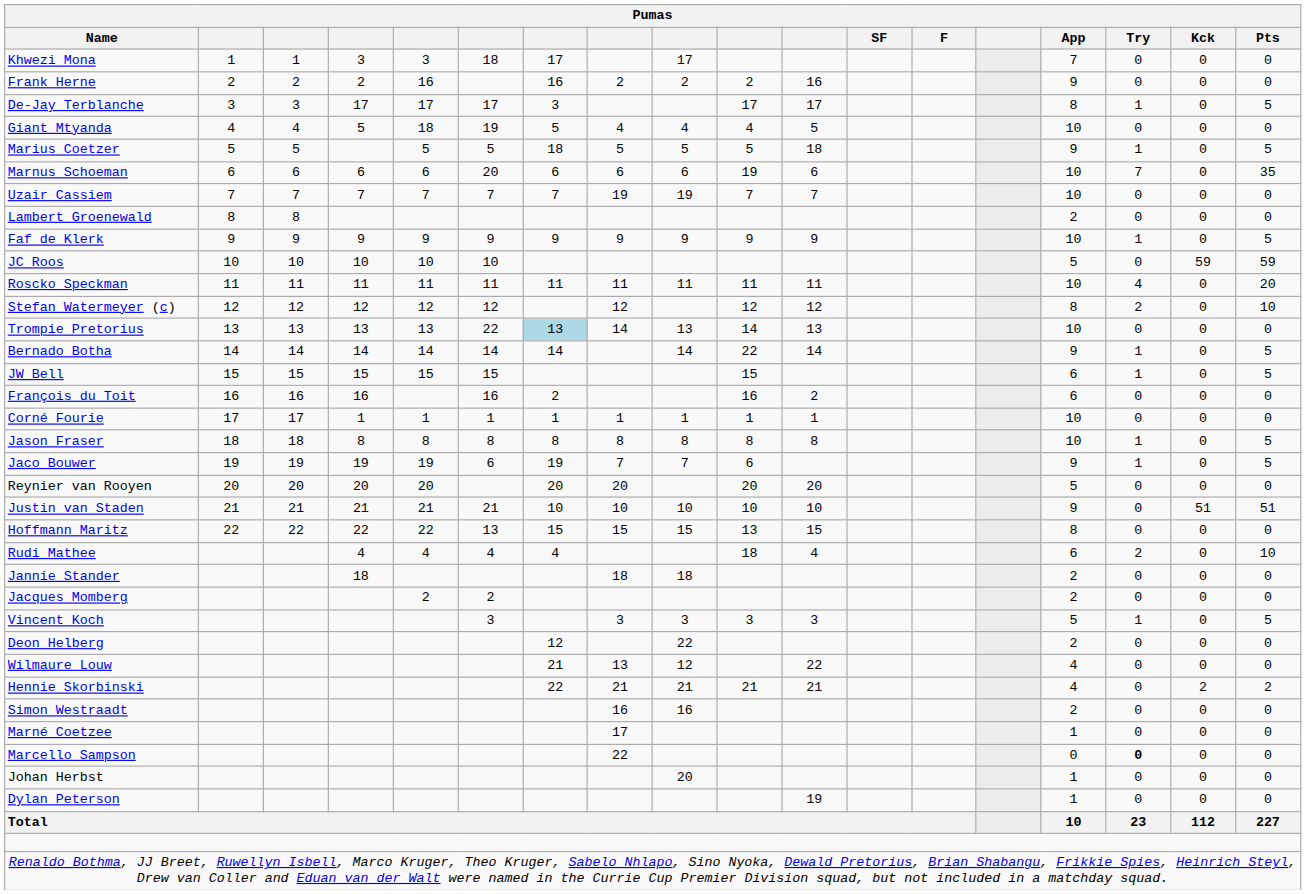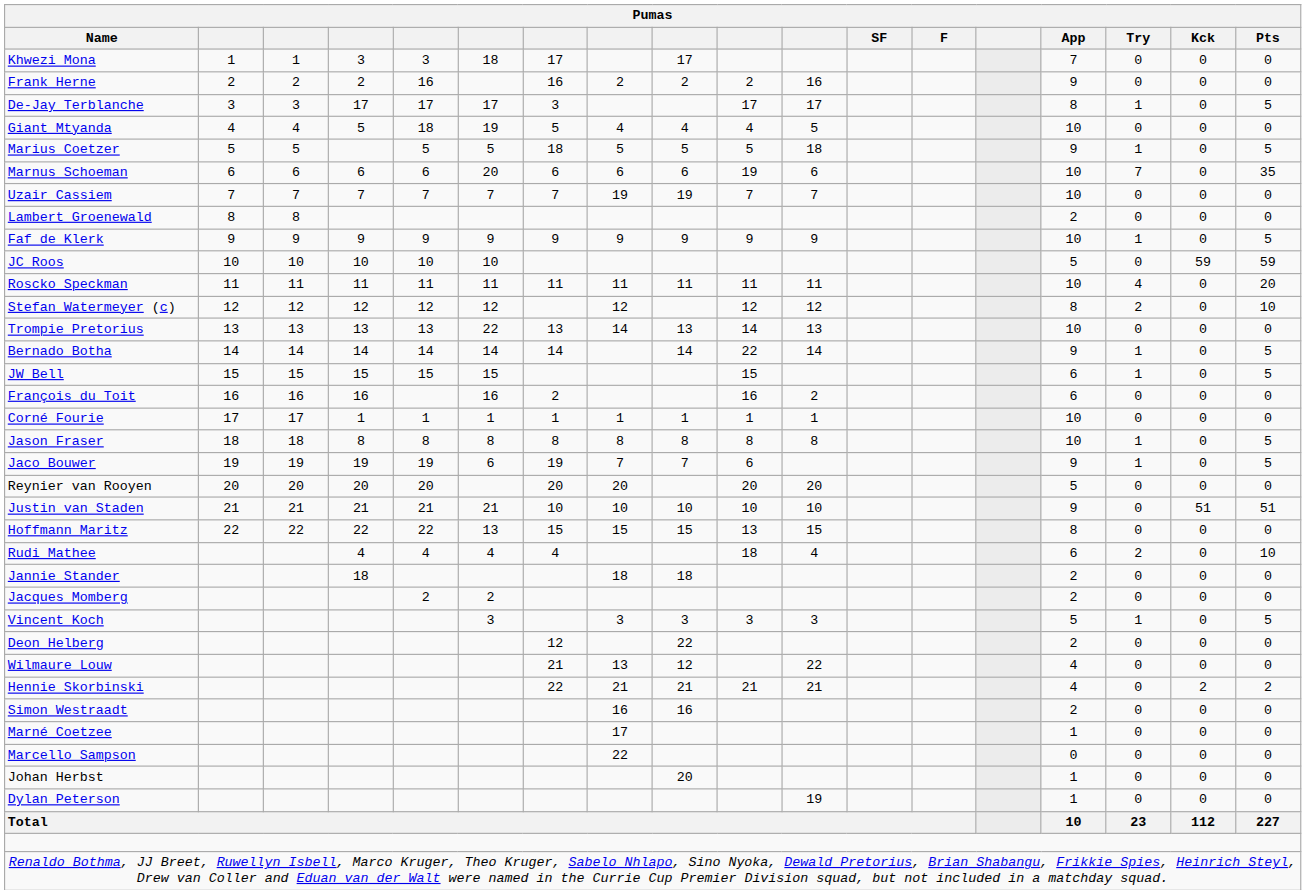(555, 329) lightblue background -> (555, 329) no background
(1138, 755) bold -> (1138, 755) normal
